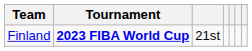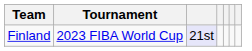(123, 35) bold -> (120, 35) normal
(208, 35) no background -> (202, 35) lavender background
